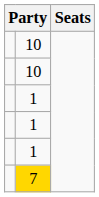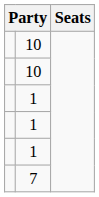(33, 178) gold background -> (33, 178) no background
